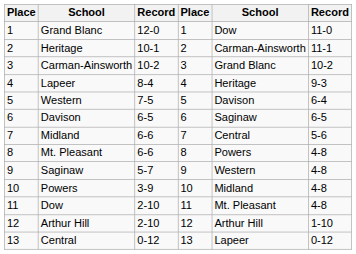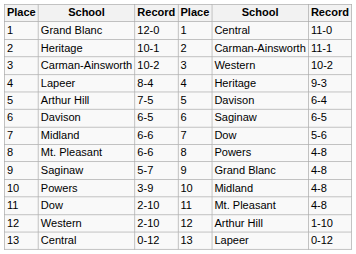(225, 30) Dow -> (232, 30) Central
(245, 65) Grand Blanc -> (235, 65) Western
(61, 100) Western -> (65, 100) Arthur Hill
(232, 135) Central -> (225, 135) Dow
(235, 170) Western -> (245, 170) Grand Blanc
(65, 223) Arthur Hill -> (61, 223) Western
